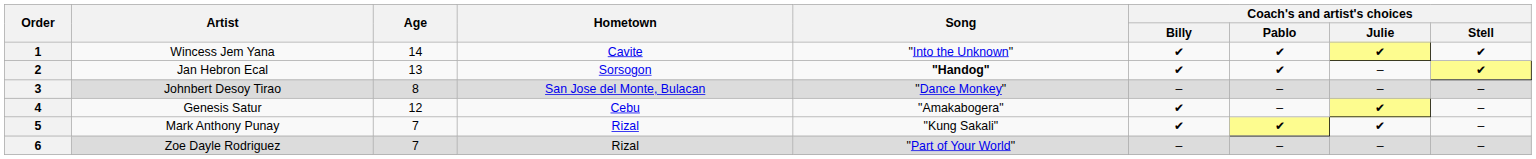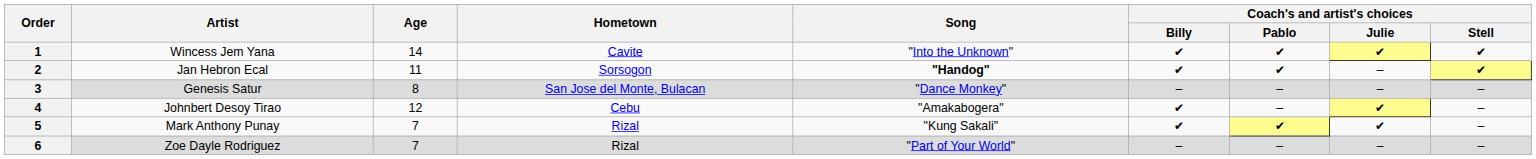(415, 70) 13 -> (415, 70) 11
(223, 89) Johnbert Desoy Tirao -> (223, 89) Genesis Satur
(223, 108) Genesis Satur -> (223, 108) Johnbert Desoy Tirao
